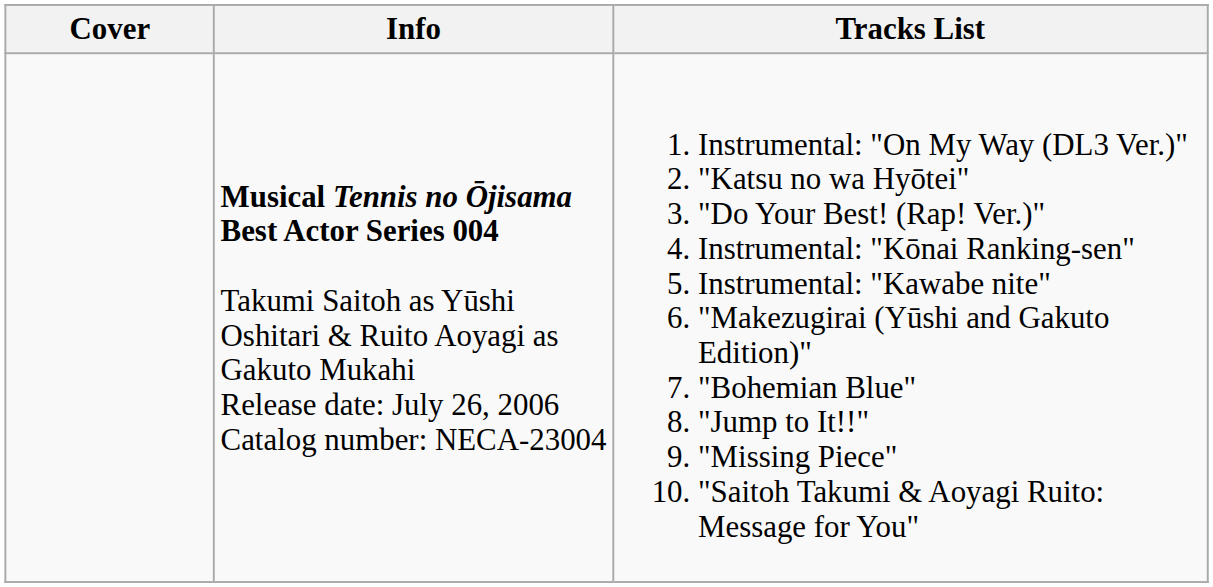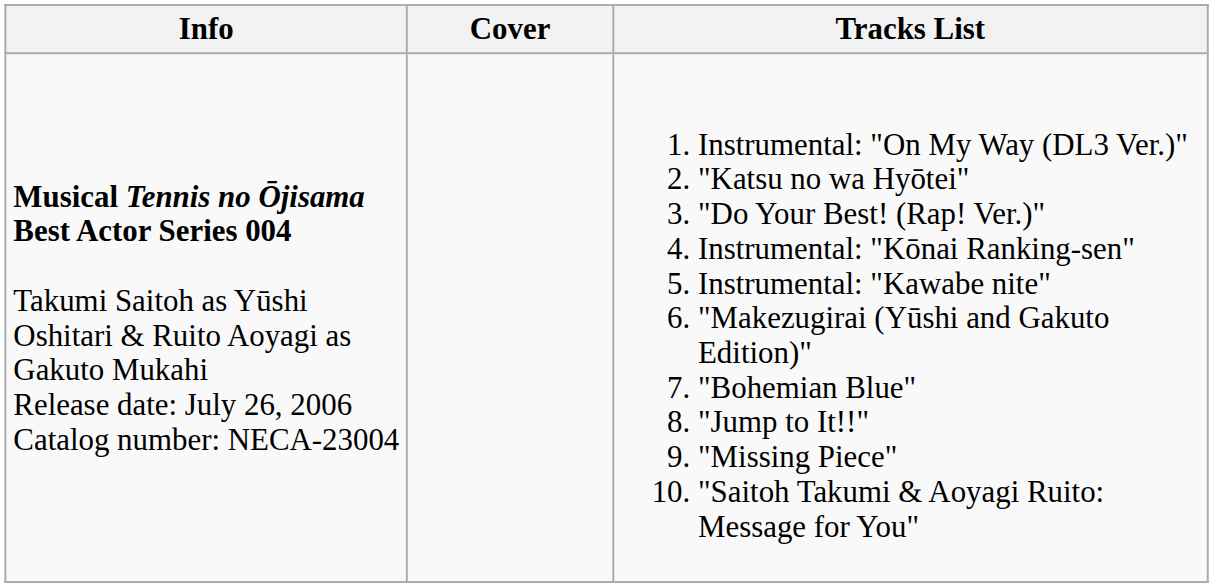columns swapped: (110, 28) <-> (414, 28)
